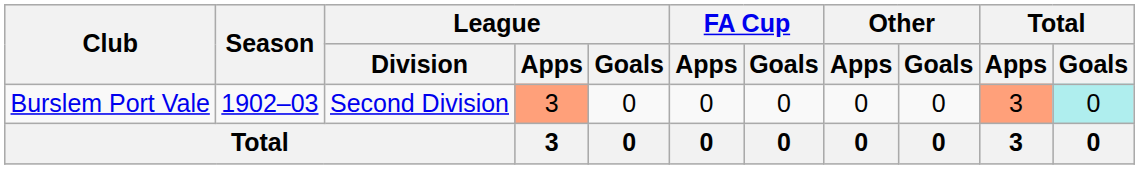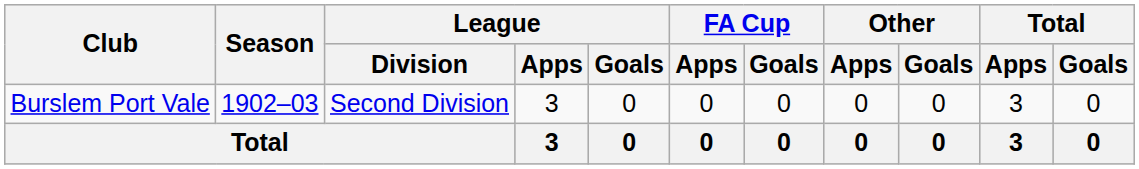(552, 103) lightsalmon background -> (552, 103) no background
(1016, 103) lightsalmon background -> (1016, 103) no background
(1093, 103) paleturquoise background -> (1093, 103) no background
